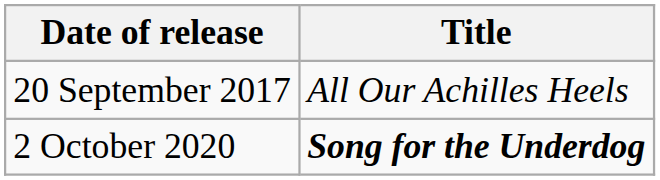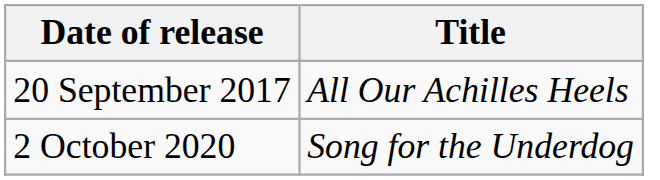(476, 145) bold -> (471, 145) normal
